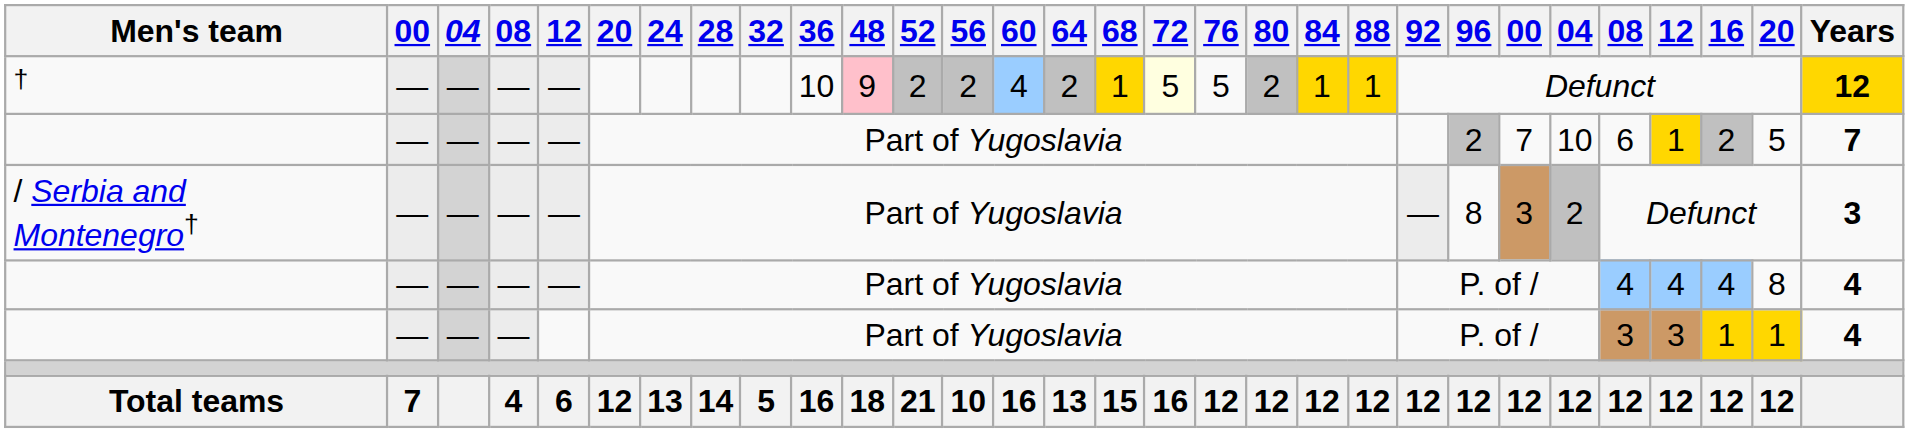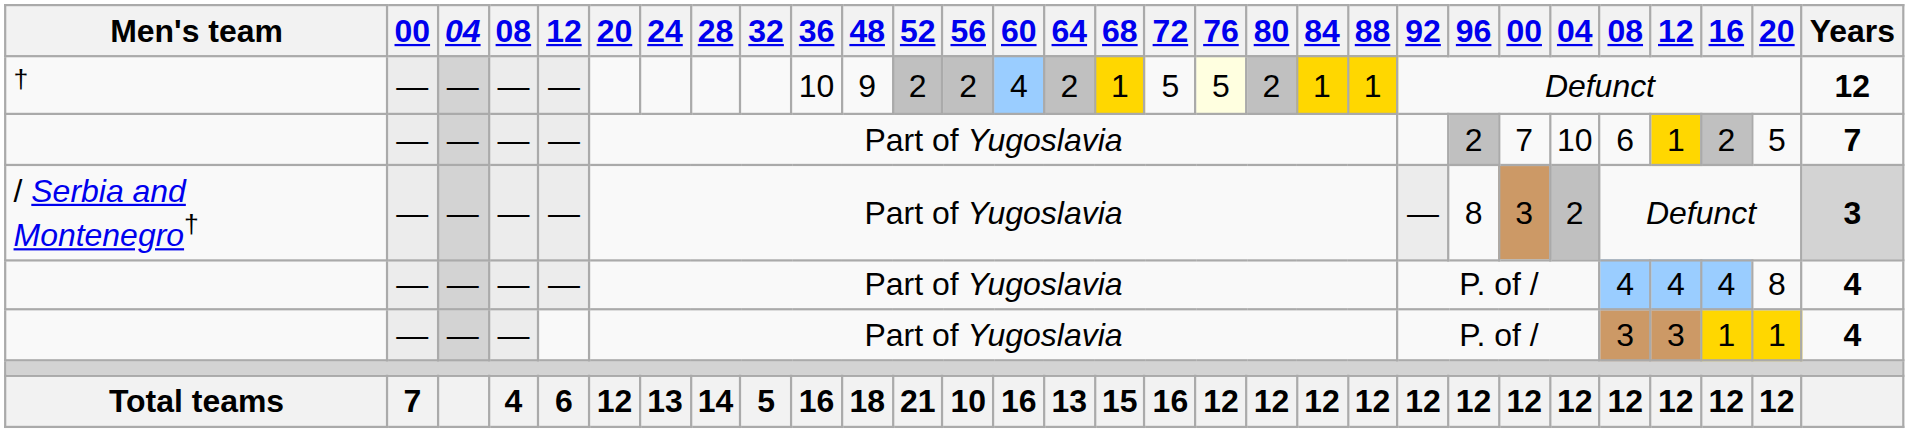(867, 85) pink background -> (867, 85) no background
(1170, 85) lightyellow background -> (1170, 85) no background
(1221, 85) no background -> (1221, 85) lightyellow background
(1852, 85) gold background -> (1852, 85) no background
(1852, 213) no background -> (1852, 213) lightgrey background
